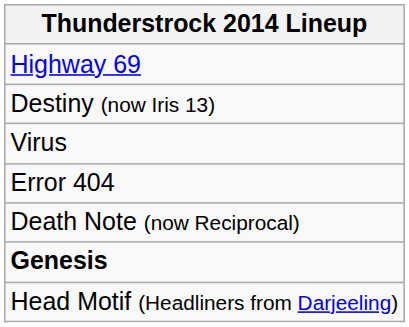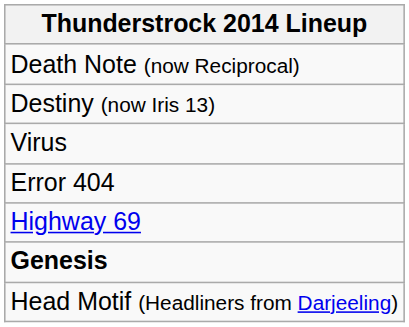(76, 63) Highway 69 -> (155, 63) Death Note (now Reciprocal)
(155, 222) Death Note (now Reciprocal) -> (76, 222) Highway 69
